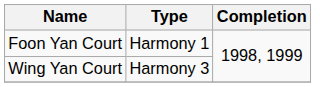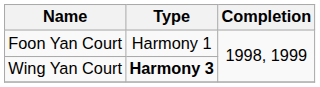(169, 69) normal -> (172, 69) bold
